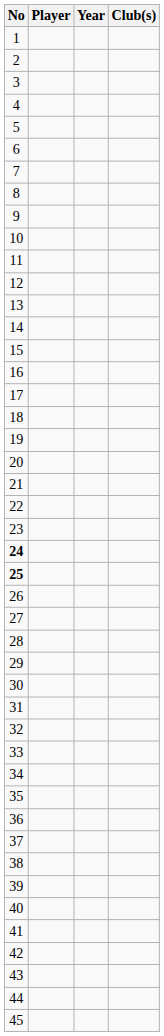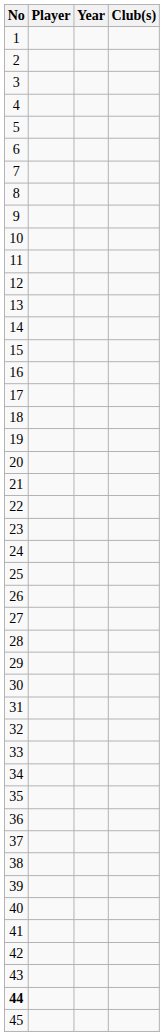(16, 551) bold -> (16, 551) normal
(16, 573) bold -> (16, 573) normal
(16, 998) normal -> (16, 998) bold
